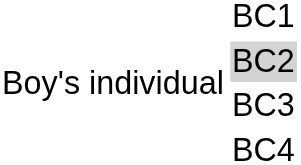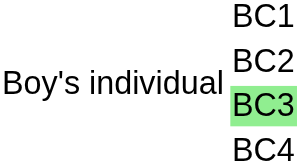(263, 61) lightgrey background -> (263, 61) no background
(263, 105) no background -> (263, 105) lightgreen background
